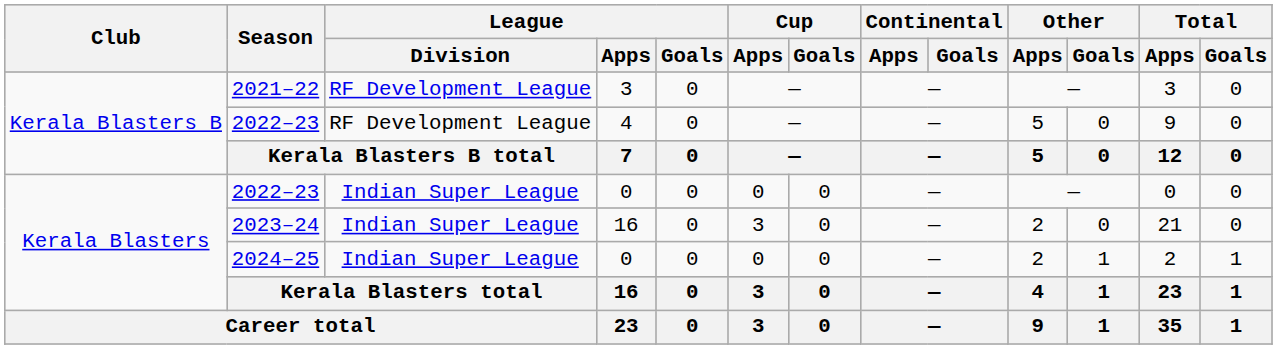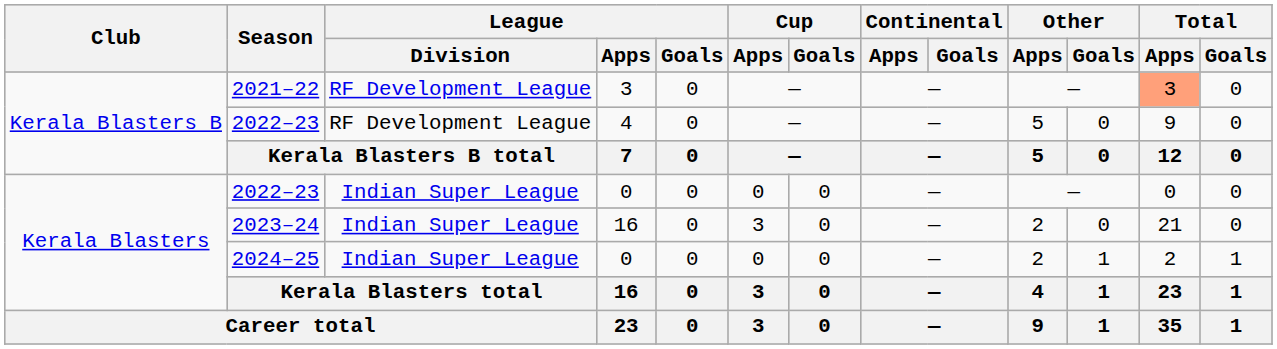(1170, 90) no background -> (1170, 90) lightsalmon background
